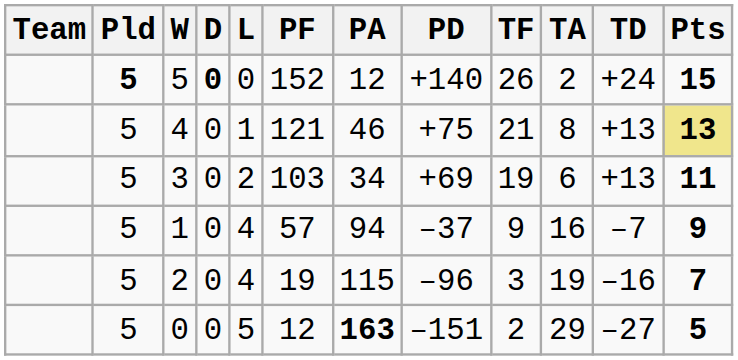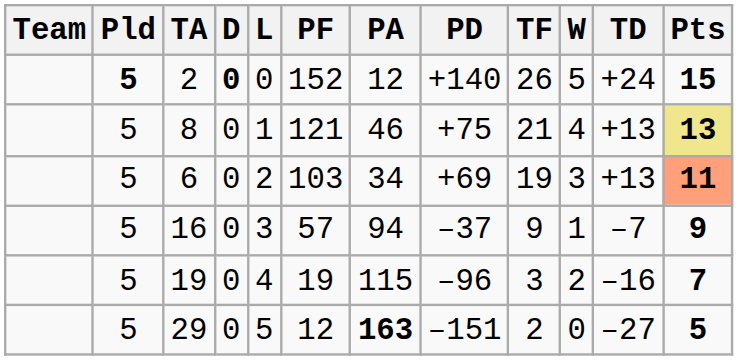columns swapped: (180, 30) <-> (568, 30)
(698, 180) no background -> (698, 180) lightsalmon background
(246, 230) 4 -> (264, 230) 3
